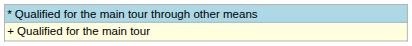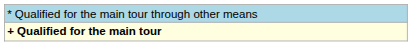(79, 31) normal -> (84, 31) bold
